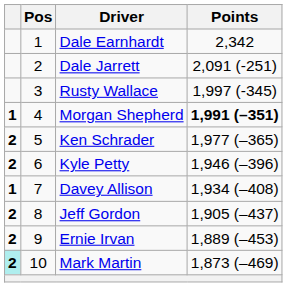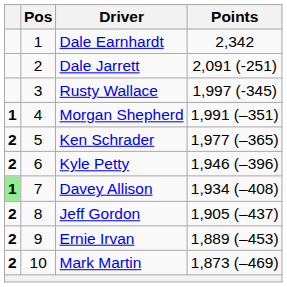(235, 115) bold -> (235, 115) normal
(12, 189) no background -> (12, 189) lightgreen background
(12, 262) paleturquoise background -> (12, 262) no background
